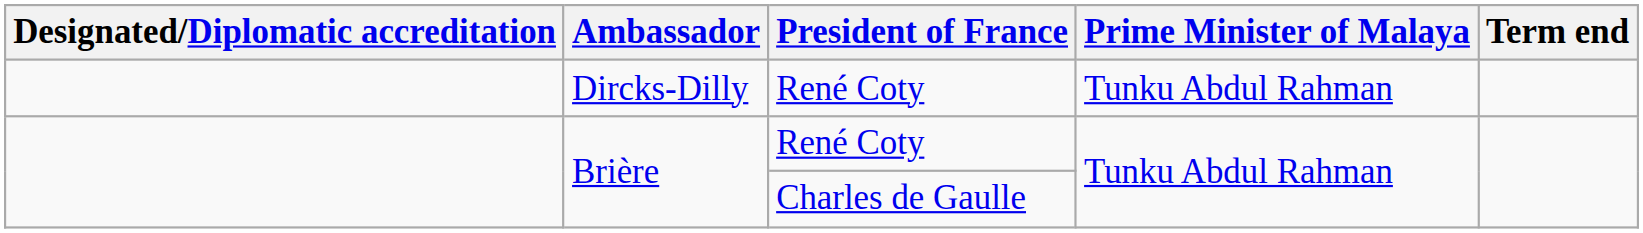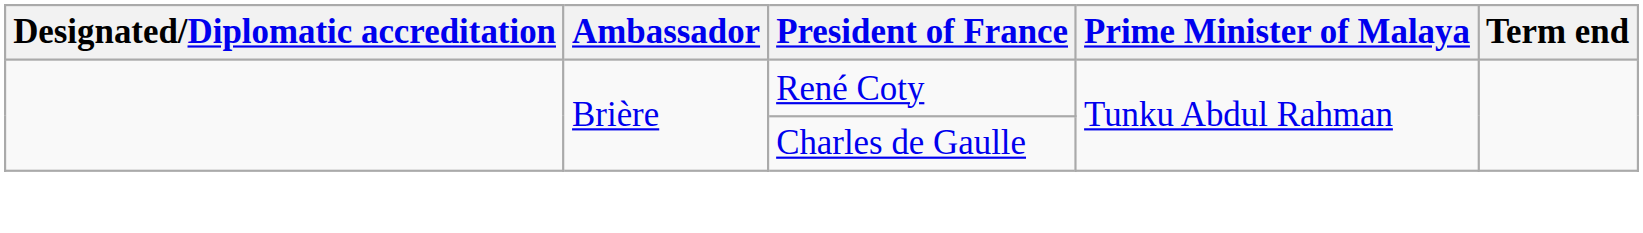- row: (660, 87)
